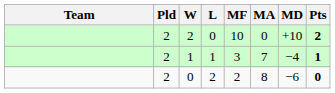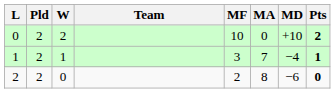columns swapped: (79, 14) <-> (213, 14)
